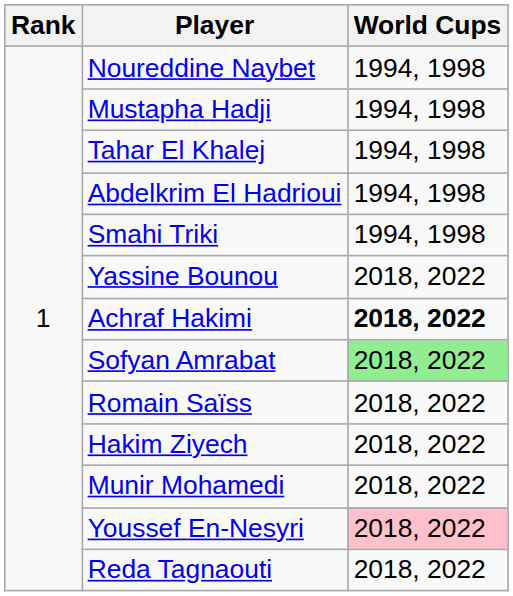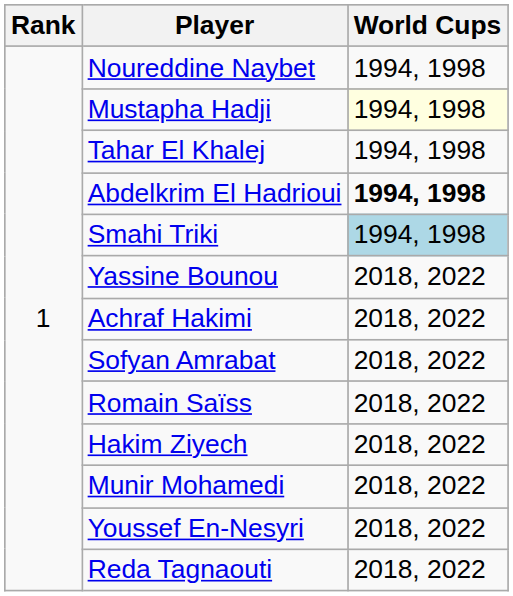(420, 109) no background -> (420, 109) lightyellow background
(420, 192) normal -> (420, 192) bold
(420, 234) no background -> (420, 234) lightblue background
(420, 318) bold -> (420, 318) normal
(420, 360) lightgreen background -> (420, 360) no background
(420, 527) pink background -> (420, 527) no background
